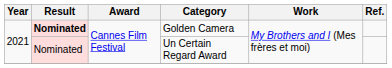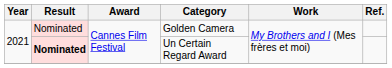(60, 28) bold -> (58, 28) normal
(58, 50) normal -> (60, 50) bold
